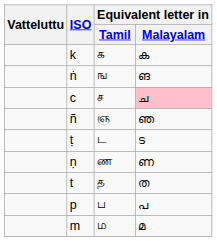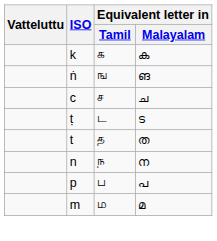(144, 97) pink background -> (144, 97) no background
- row: (73, 119)
- row: (73, 162)
+ row: (73, 162)
